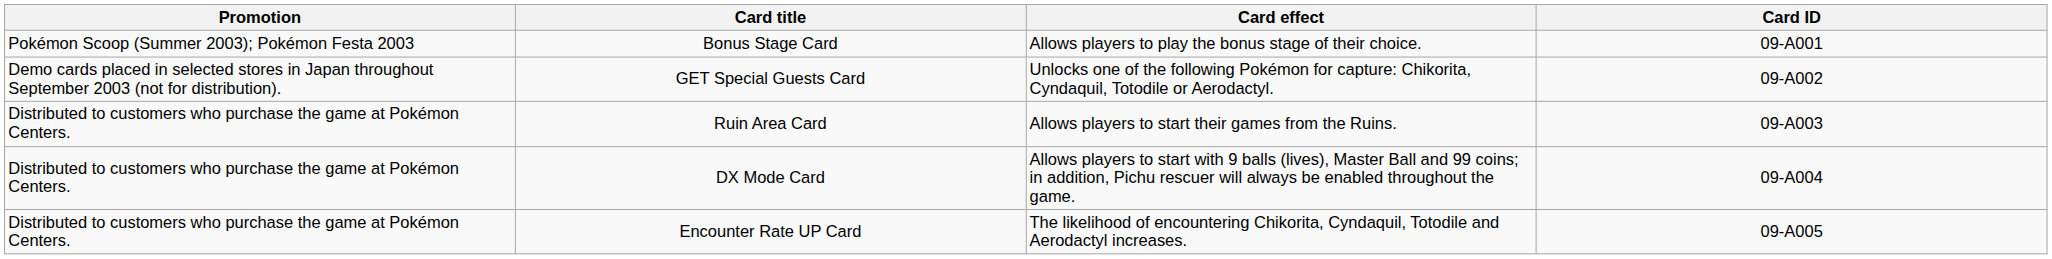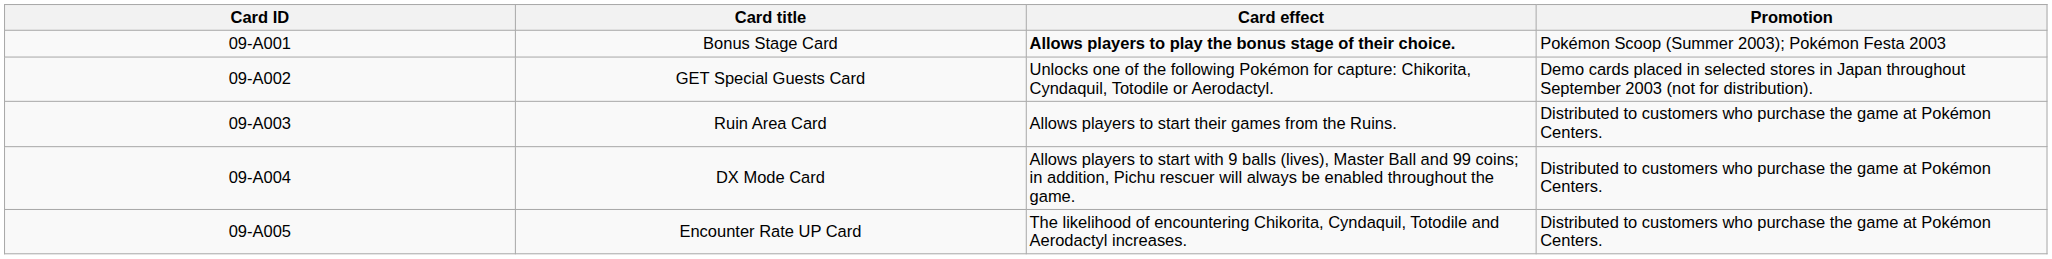columns swapped: (1792, 17) <-> (260, 17)
(1226, 43) normal -> (1242, 43) bold
